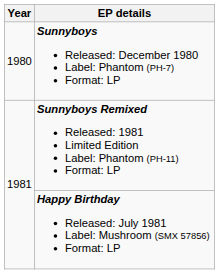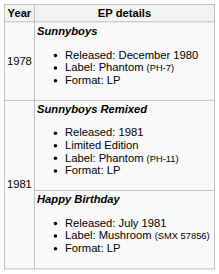(19, 61) 1980 -> (19, 61) 1978
